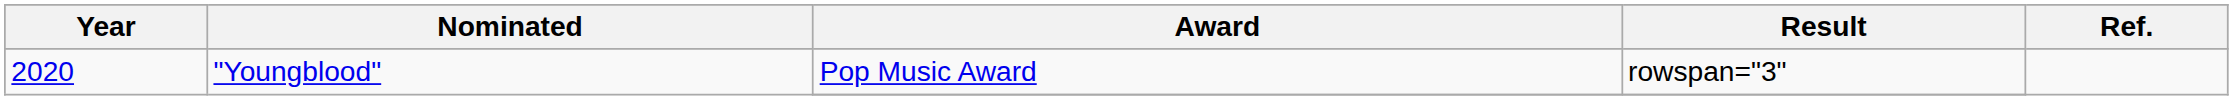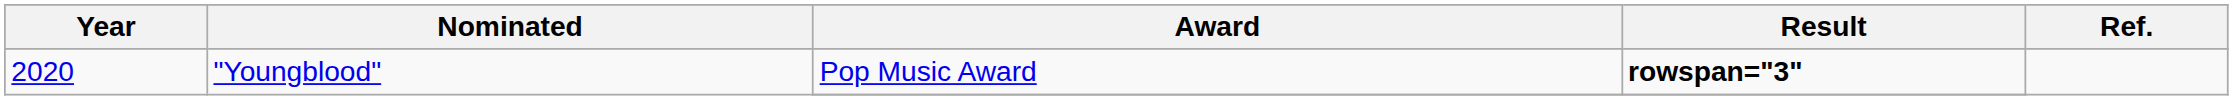(1707, 71) normal -> (1715, 71) bold
